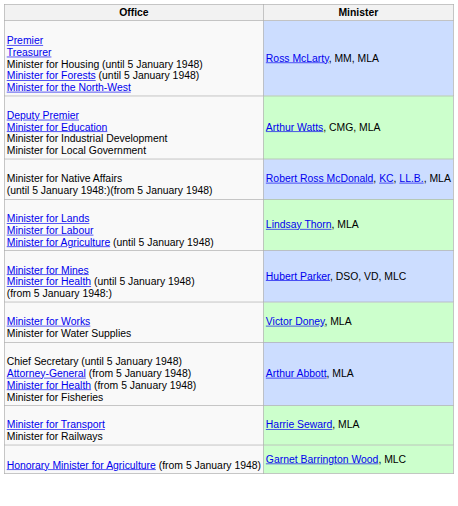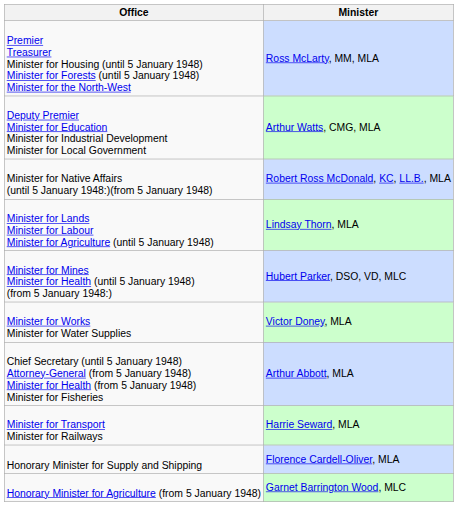+ row: (104, 465)
